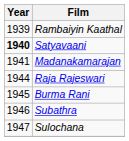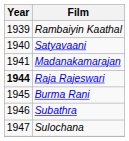(18, 45) bold -> (18, 45) normal
(18, 78) normal -> (18, 78) bold
